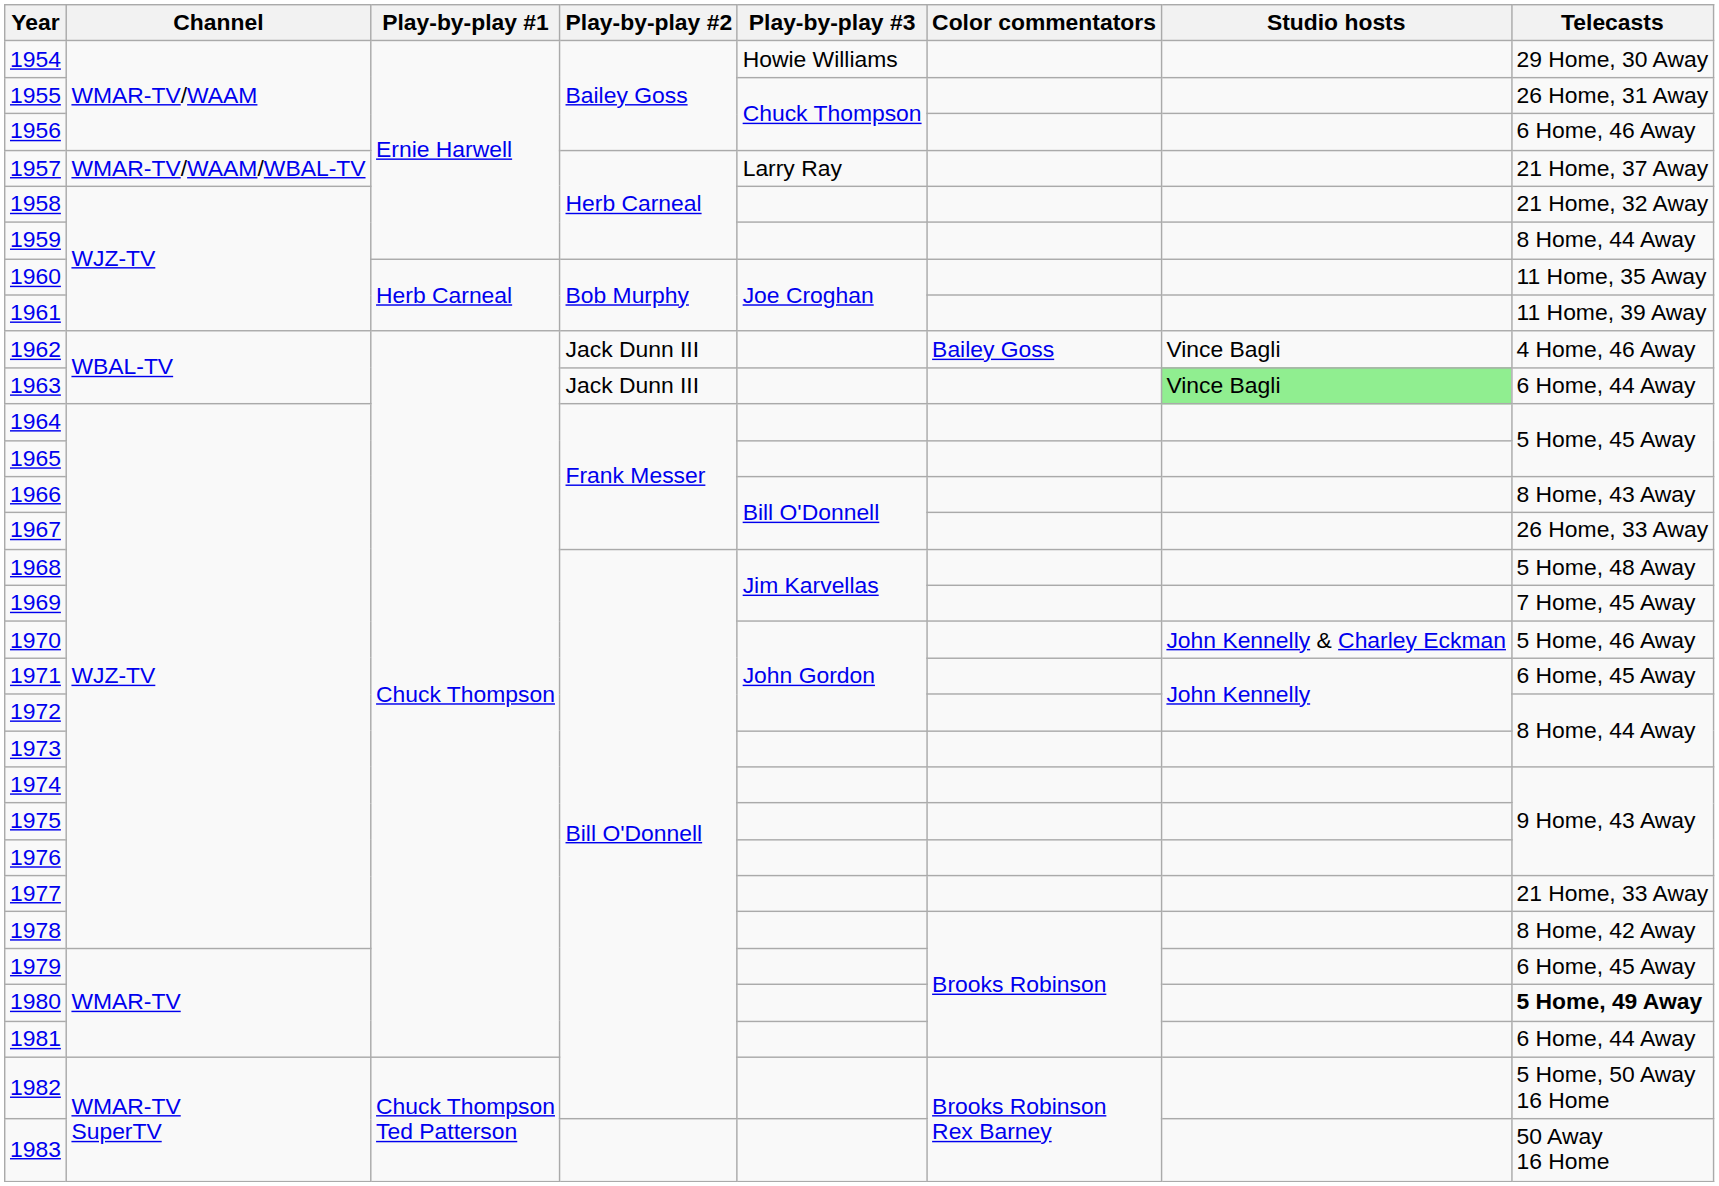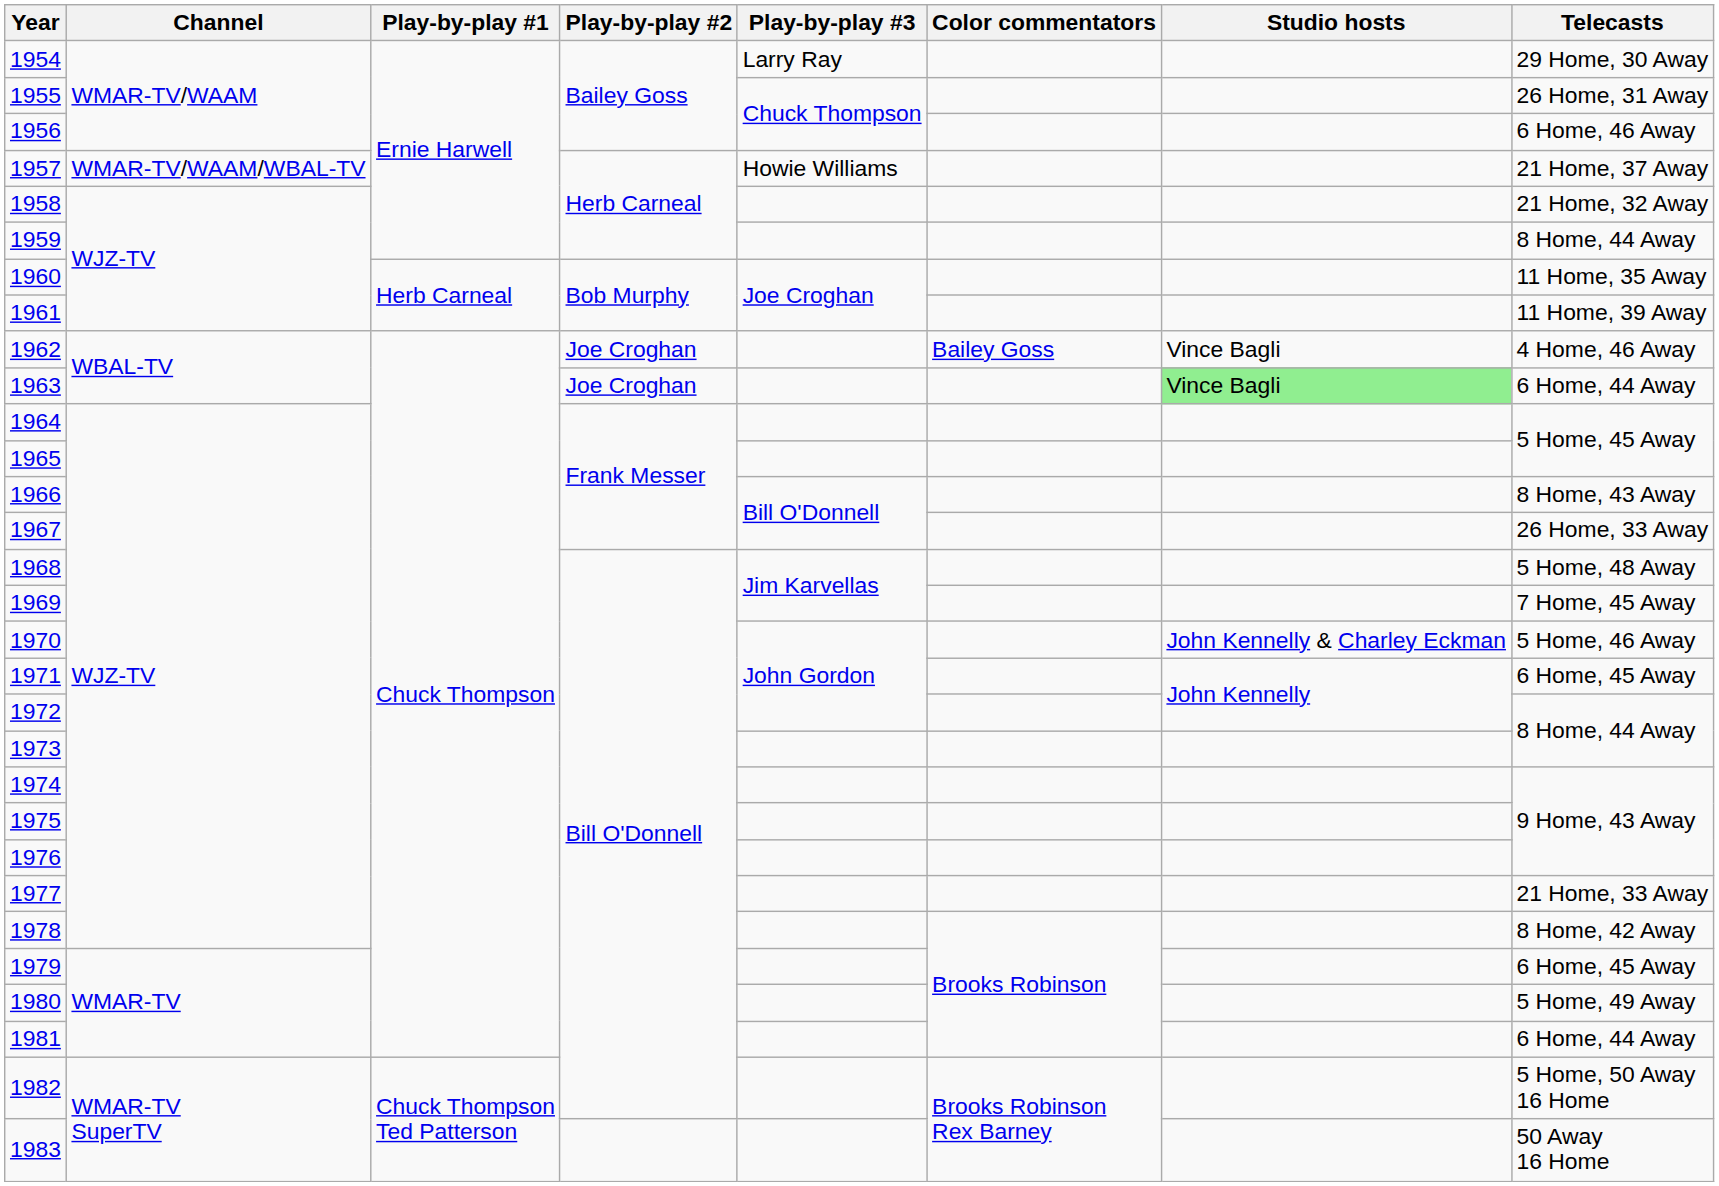(820, 58) Howie Williams -> (792, 58) Larry Ray
(792, 167) Larry Ray -> (820, 167) Howie Williams
(632, 349) Jack Dunn III -> (631, 349) Joe Croghan
(632, 385) Jack Dunn III -> (631, 385) Joe Croghan
(1609, 1002) bold -> (1606, 1002) normal
